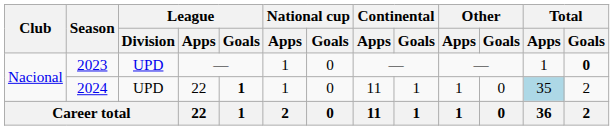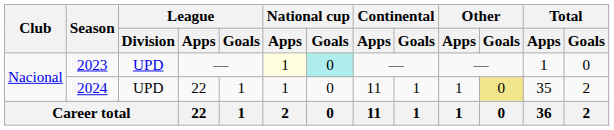(285, 64) no background -> (285, 64) lightyellow background
(330, 64) no background -> (330, 64) paleturquoise background
(586, 64) bold -> (586, 64) normal
(241, 88) bold -> (241, 88) normal
(501, 88) no background -> (501, 88) khaki background
(544, 88) lightblue background -> (544, 88) no background
